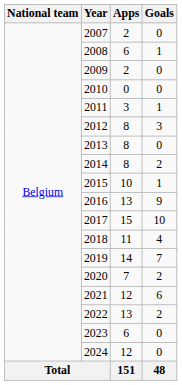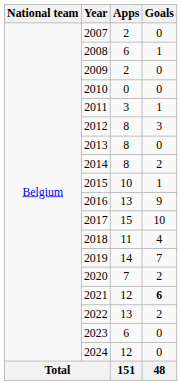(159, 295) normal -> (159, 295) bold
